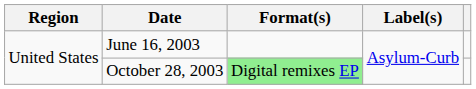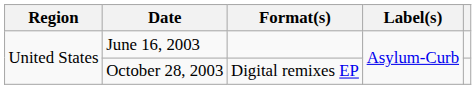(295, 71) lightgreen background -> (295, 71) no background
